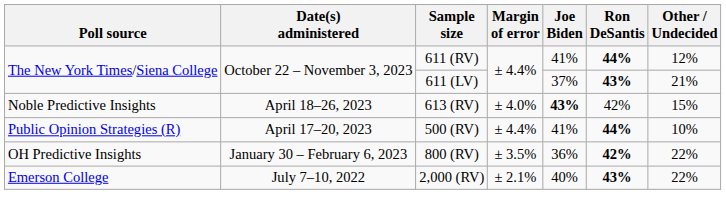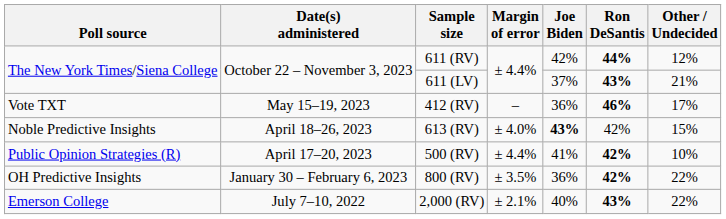(565, 58) 41% -> (565, 58) 42%
+ row: (452, 106)
(617, 130) 44% -> (617, 153) 42%
